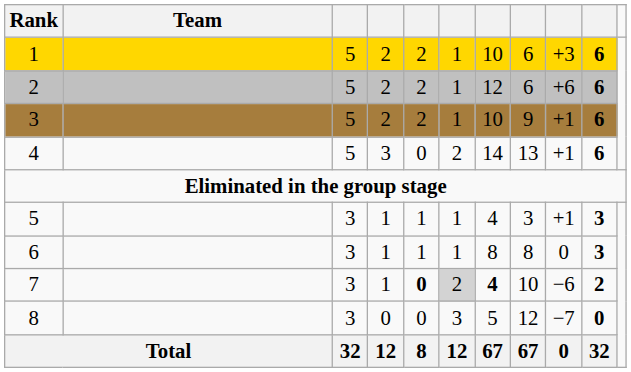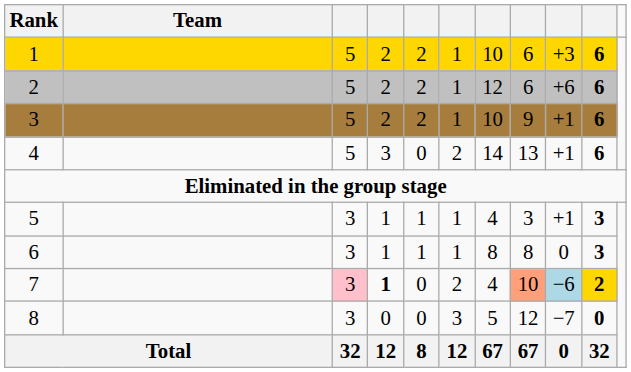(350, 284) no background -> (350, 284) pink background
(386, 284) normal -> (386, 284) bold
(421, 284) bold -> (421, 284) normal
(457, 284) lightgrey background -> (457, 284) no background
(493, 284) bold -> (493, 284) normal
(528, 284) no background -> (528, 284) lightsalmon background
(564, 284) no background -> (564, 284) lightblue background
(599, 284) no background -> (599, 284) gold background
